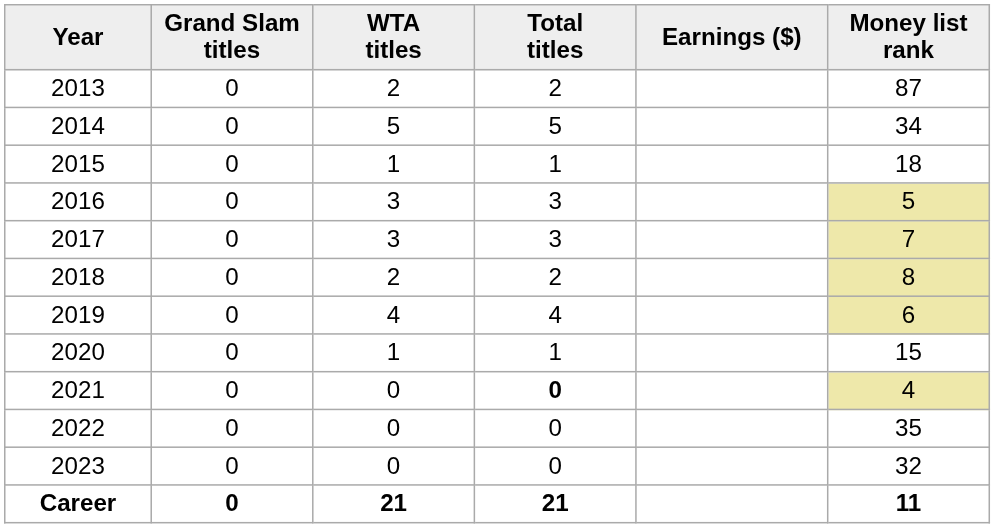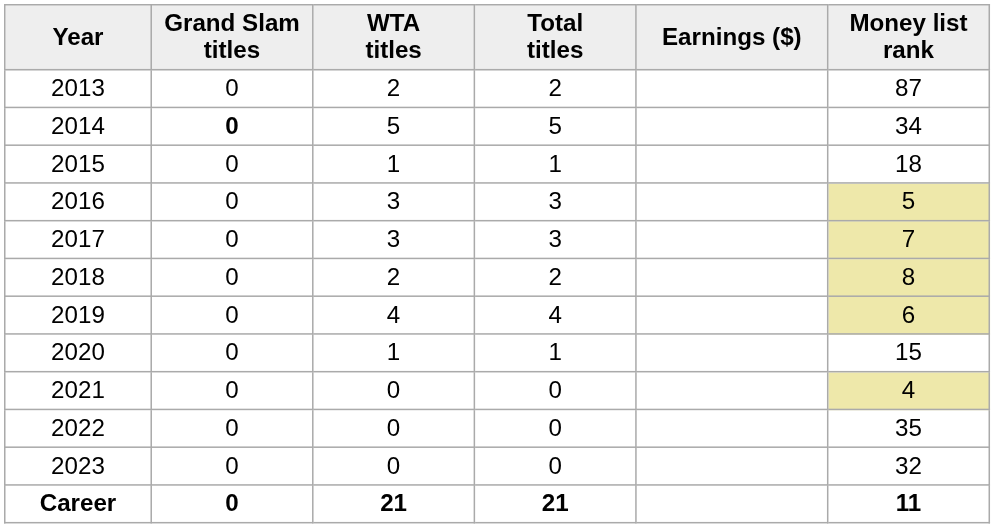(232, 126) normal -> (232, 126) bold
(555, 390) bold -> (555, 390) normal
